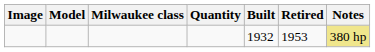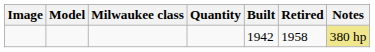(260, 36) 1932 -> (260, 36) 1942
(294, 36) 1953 -> (294, 36) 1958
